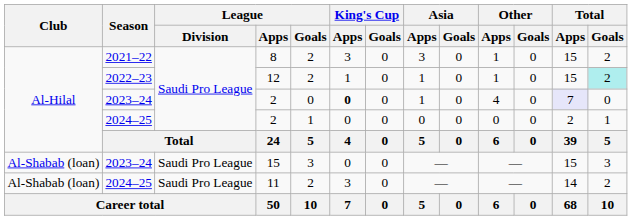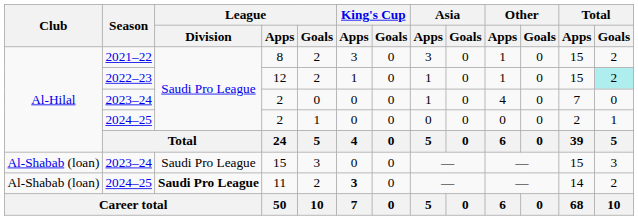(348, 99) bold -> (354, 99) normal
(570, 99) lavender background -> (577, 99) no background
(205, 183) normal -> (208, 183) bold
(348, 183) normal -> (354, 183) bold
